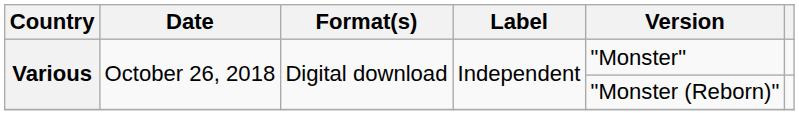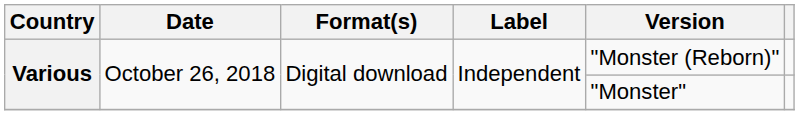(638, 57) "Monster" -> (685, 57) "Monster (Reborn)"
(685, 92) "Monster (Reborn)" -> (638, 92) "Monster"
